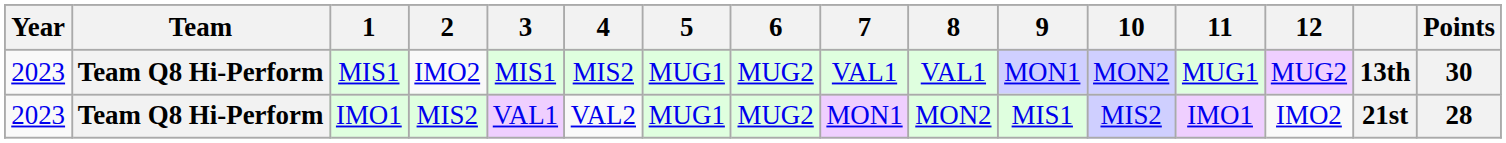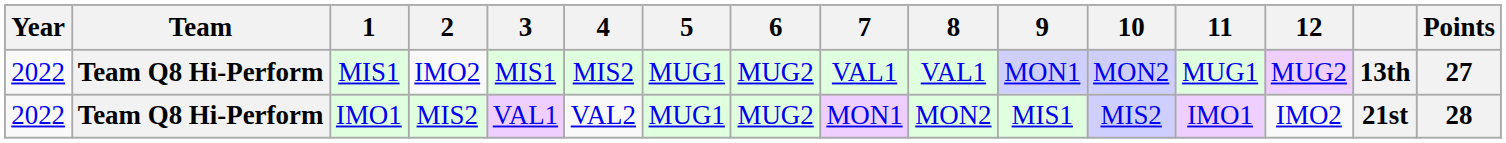(38, 71) 2023 -> (38, 71) 2022
(1459, 71) 30 -> (1459, 71) 27
(38, 115) 2023 -> (38, 115) 2022
